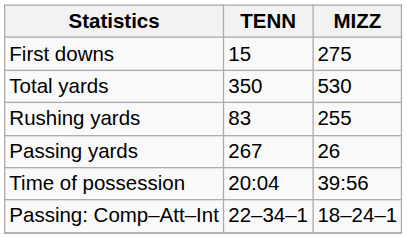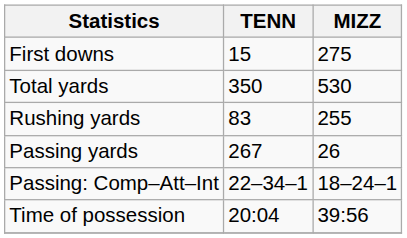rows swapped: (114, 216) <-> (97, 183)
